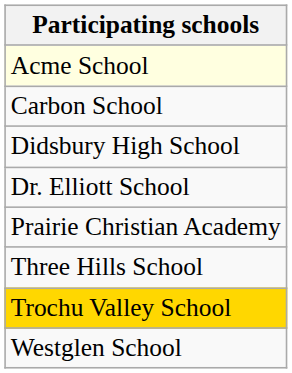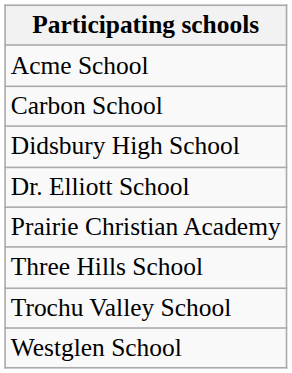(80, 65) lightyellow background -> (80, 65) no background
(121, 307) gold background -> (121, 307) no background
